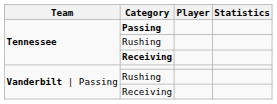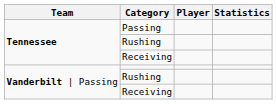(142, 27) bold -> (142, 27) normal
(147, 57) bold -> (147, 57) normal
